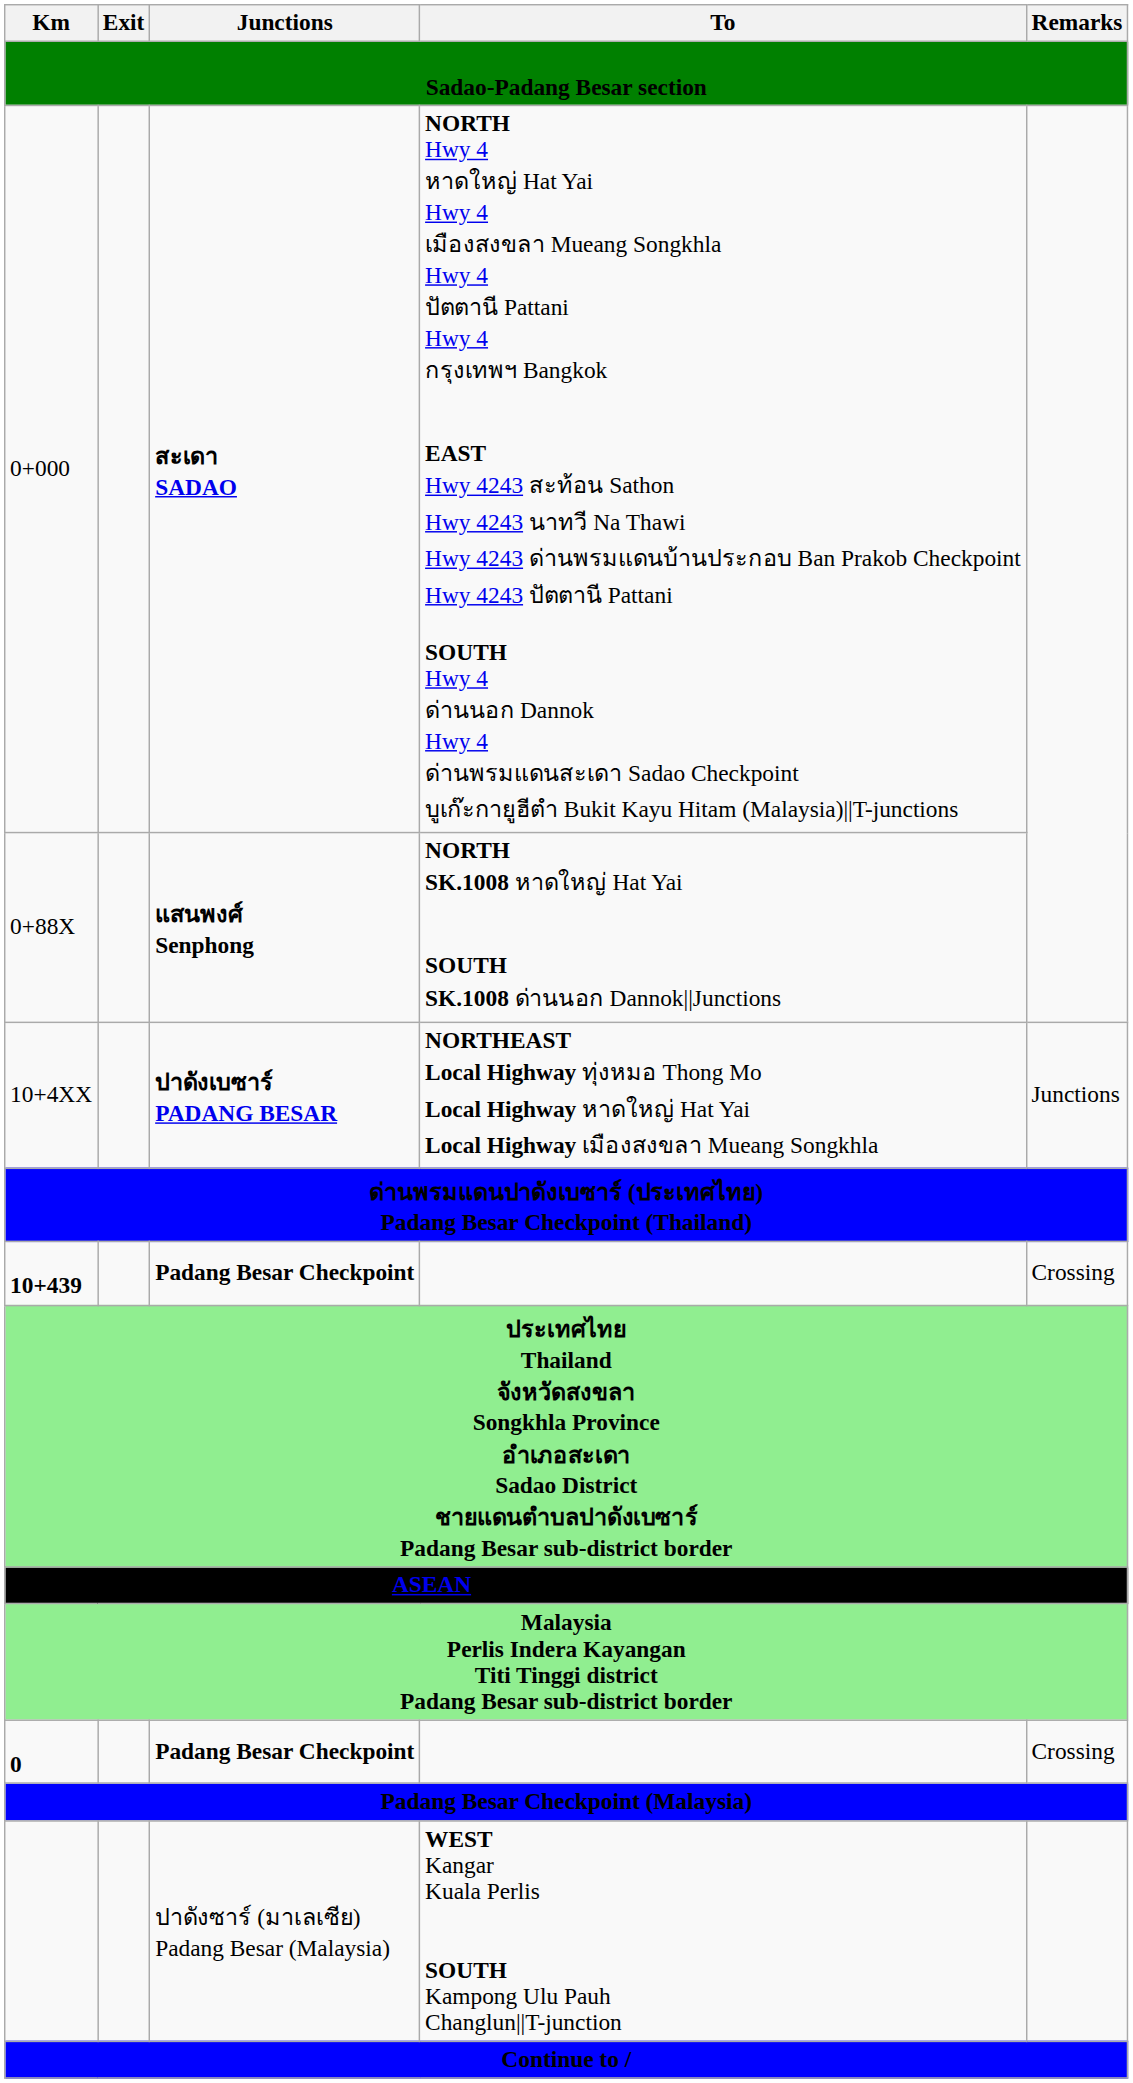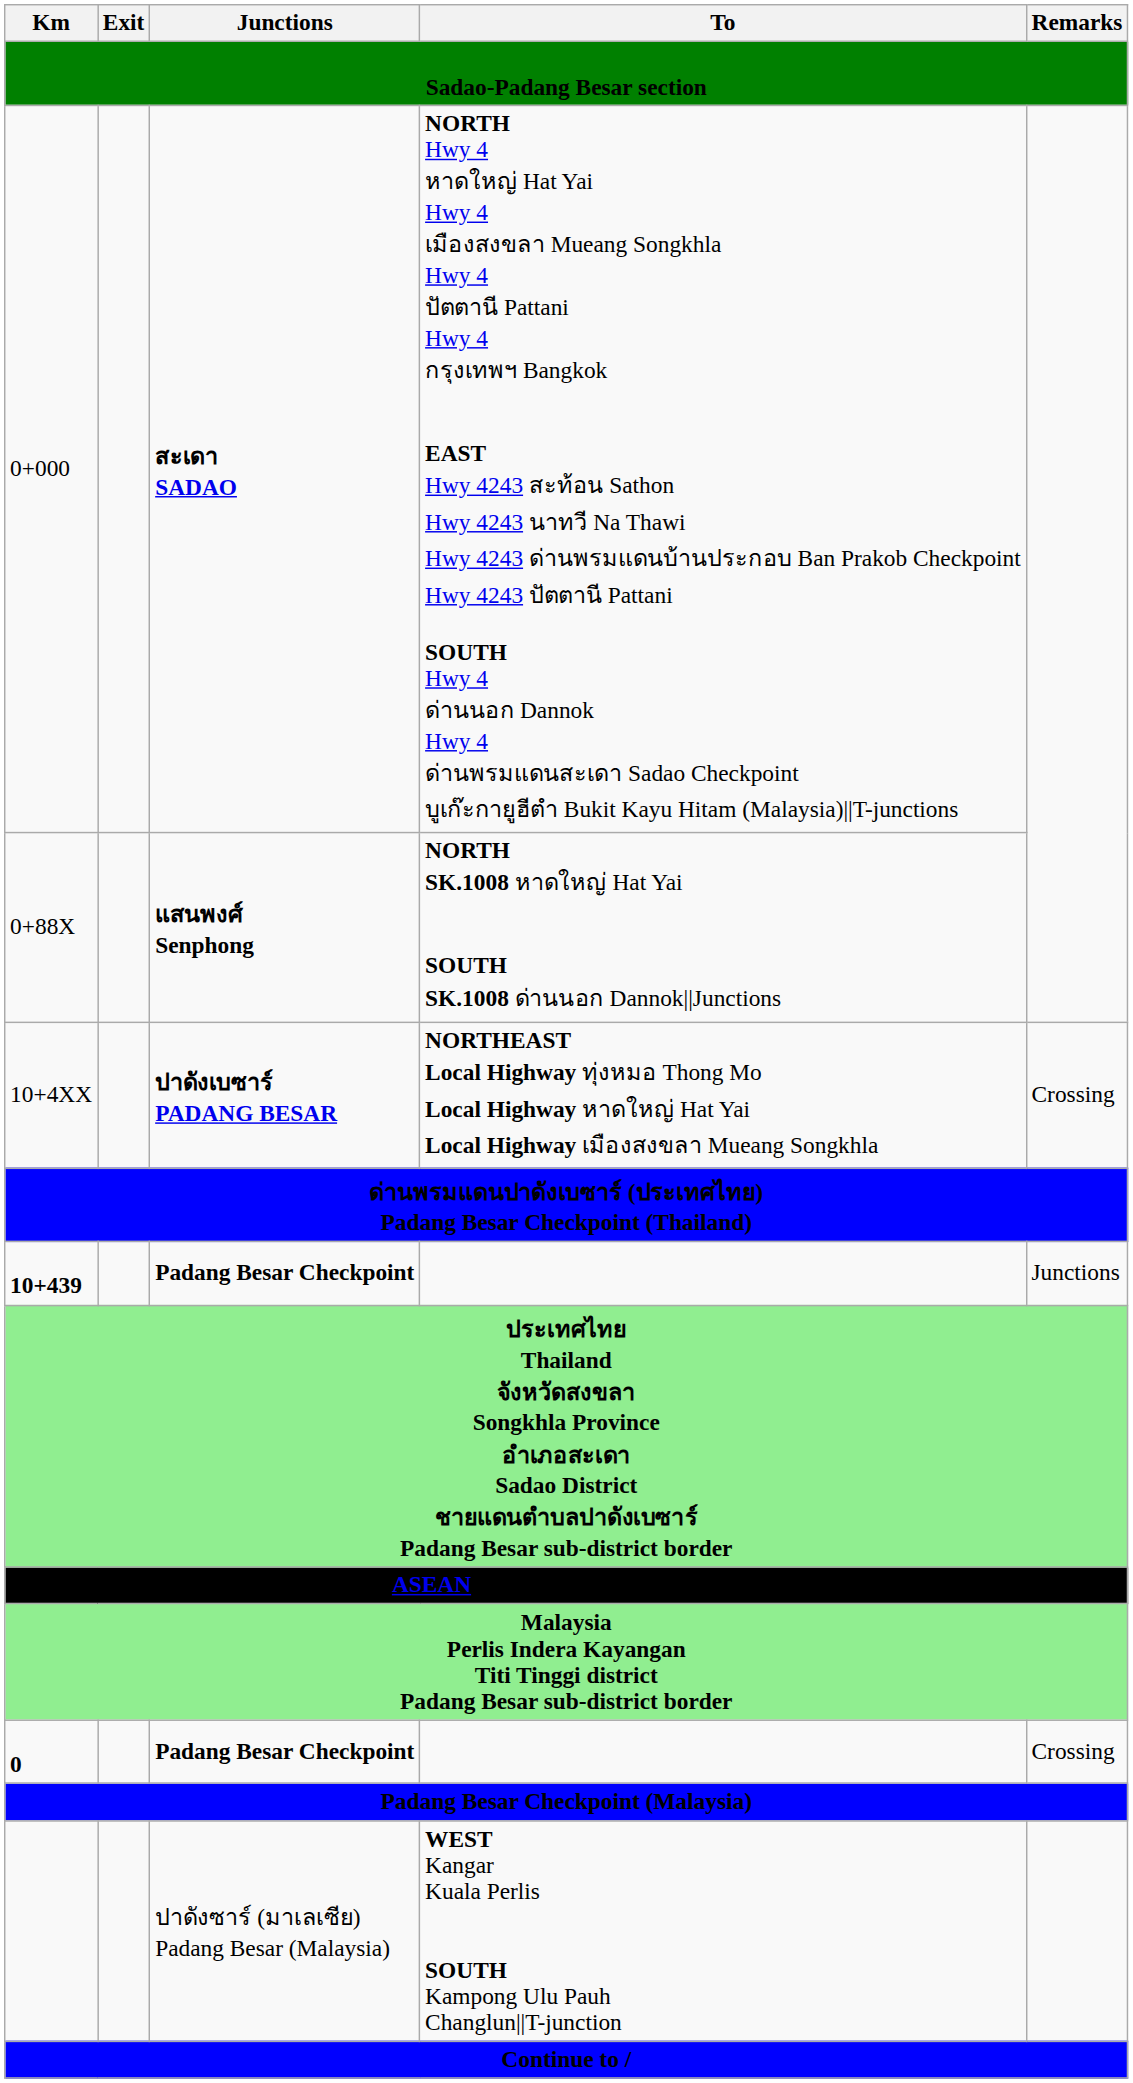(1076, 1094) Junctions -> (1073, 1094) Crossing
(1073, 1273) Crossing -> (1076, 1273) Junctions
